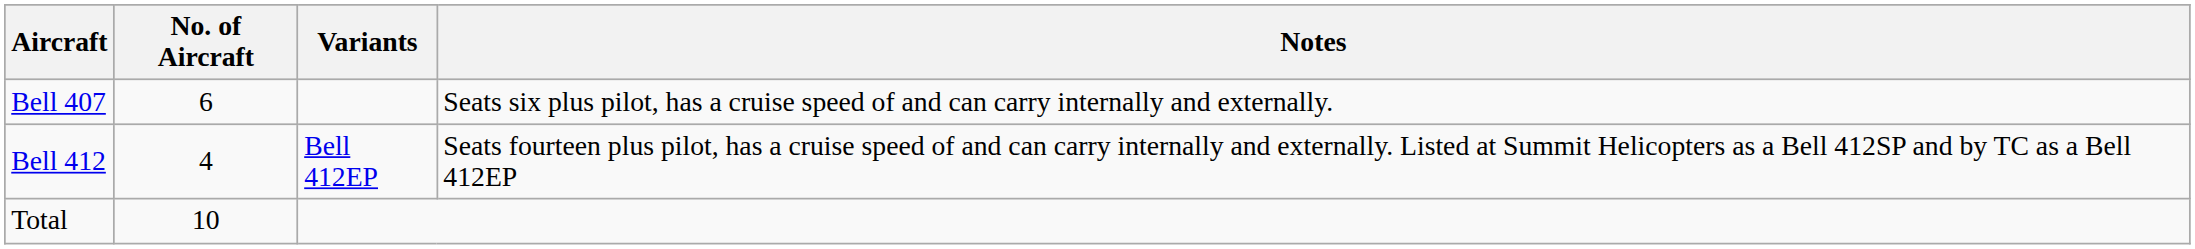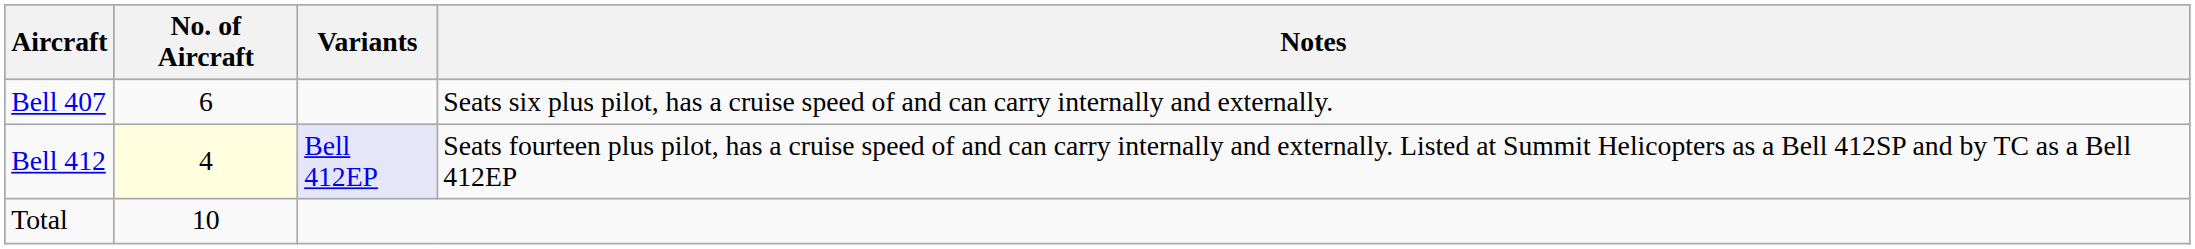(206, 160) no background -> (206, 160) lightyellow background
(341, 160) no background -> (341, 160) lavender background
